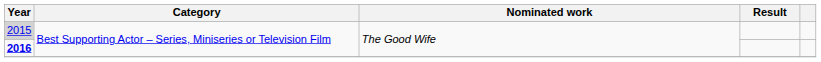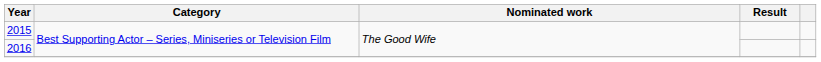(19, 30) lightgrey background -> (19, 30) no background
(19, 48) bold -> (19, 48) normal
